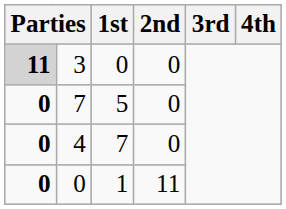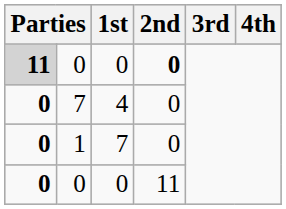(80, 64) 3 -> (80, 64) 0
(174, 64) normal -> (174, 64) bold
(122, 104) 5 -> (122, 104) 4
(80, 143) 4 -> (80, 143) 1
(122, 183) 1 -> (122, 183) 0
